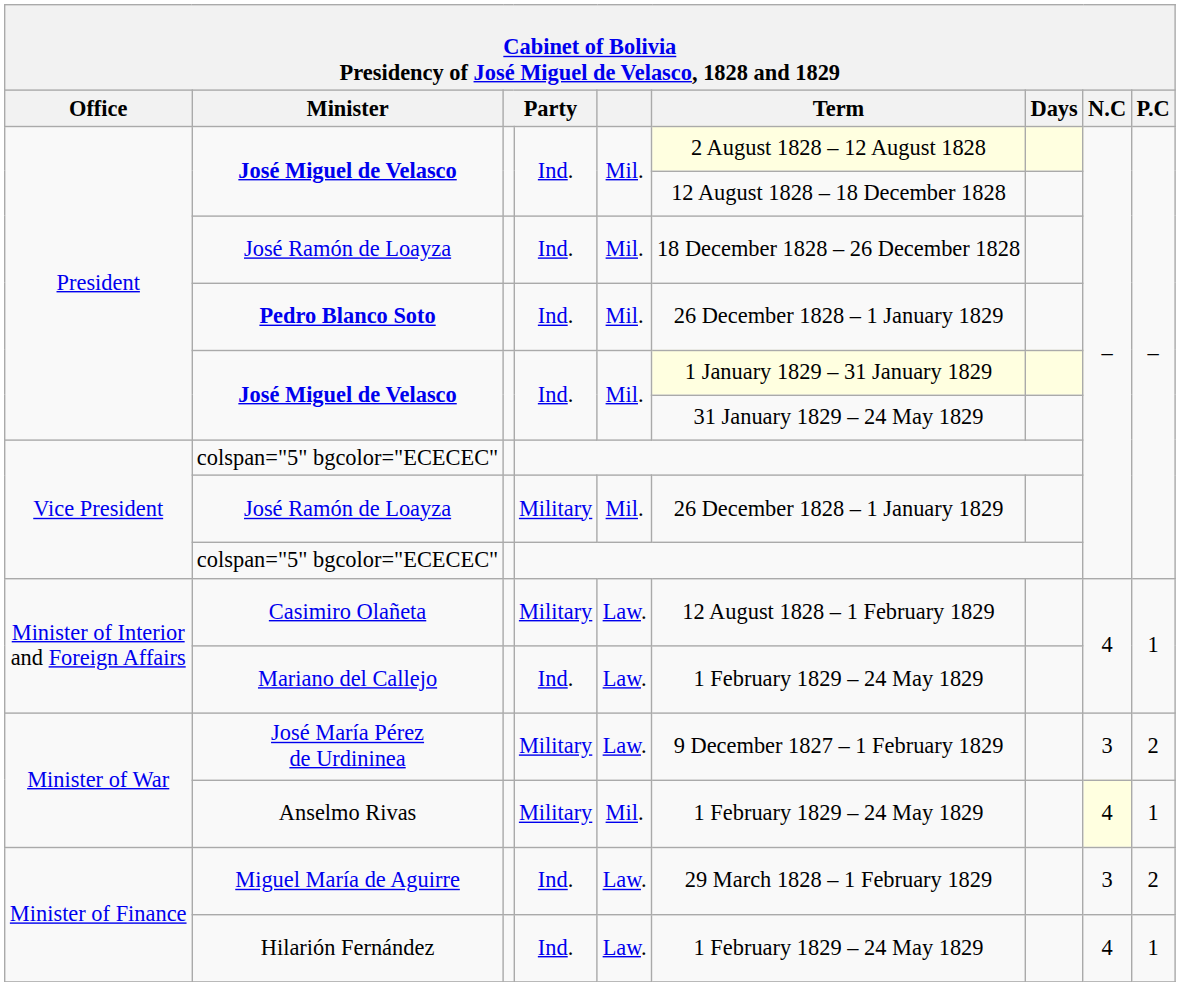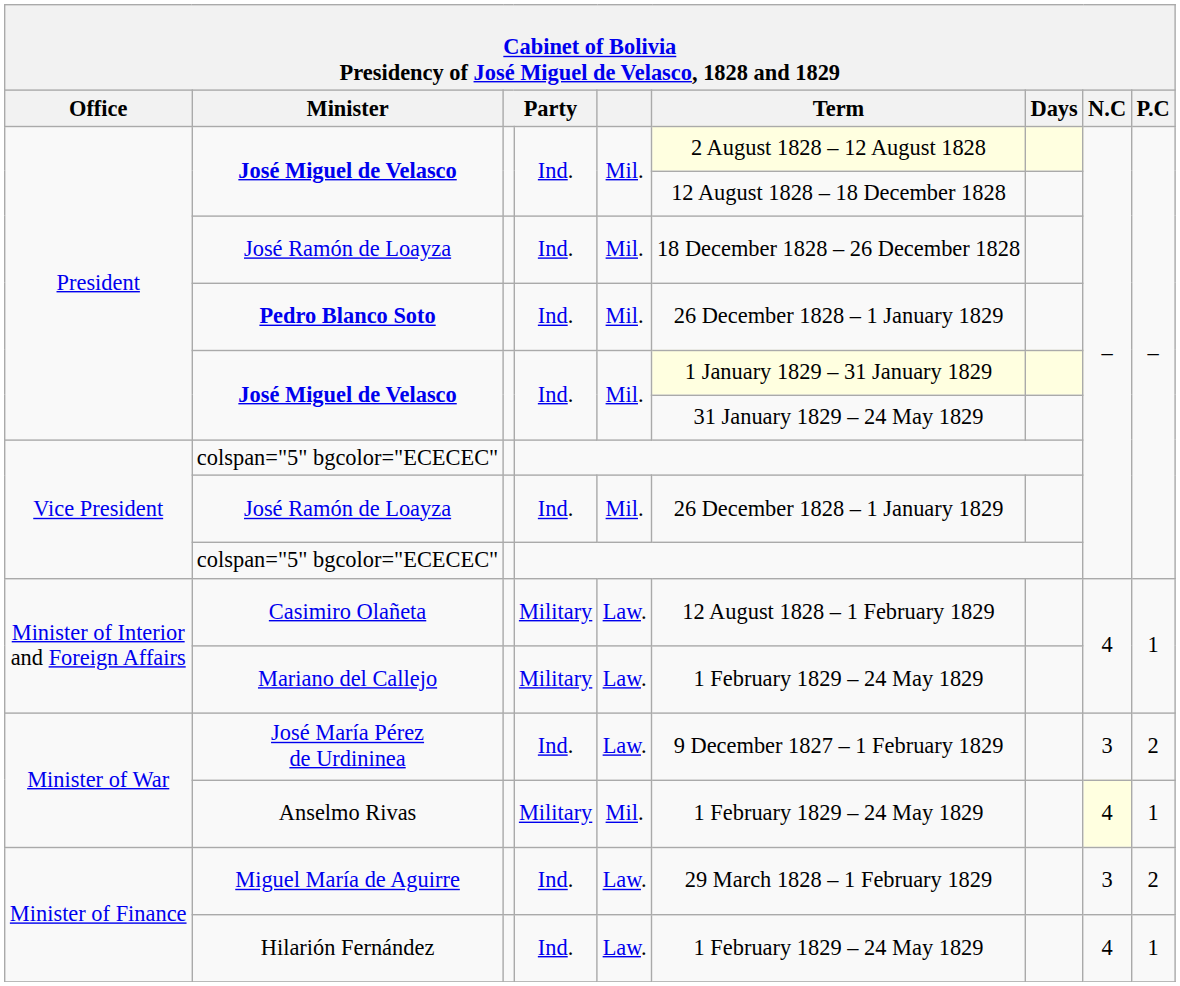(556, 508) Military -> (556, 508) Ind.
(556, 678) Ind. -> (556, 678) Military
(556, 745) Military -> (556, 745) Ind.
